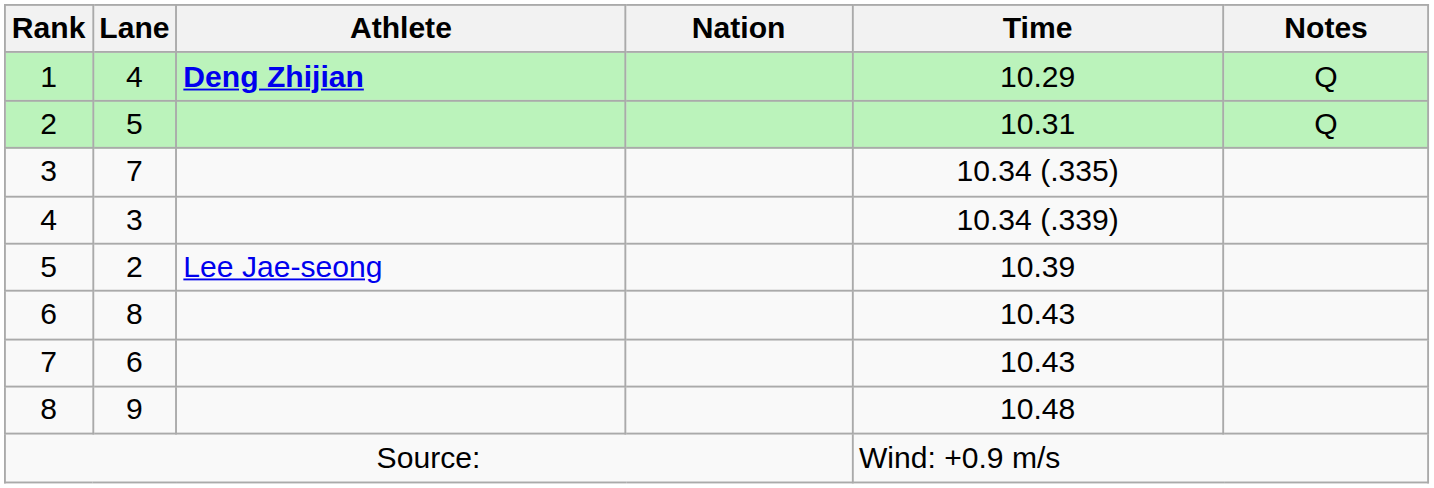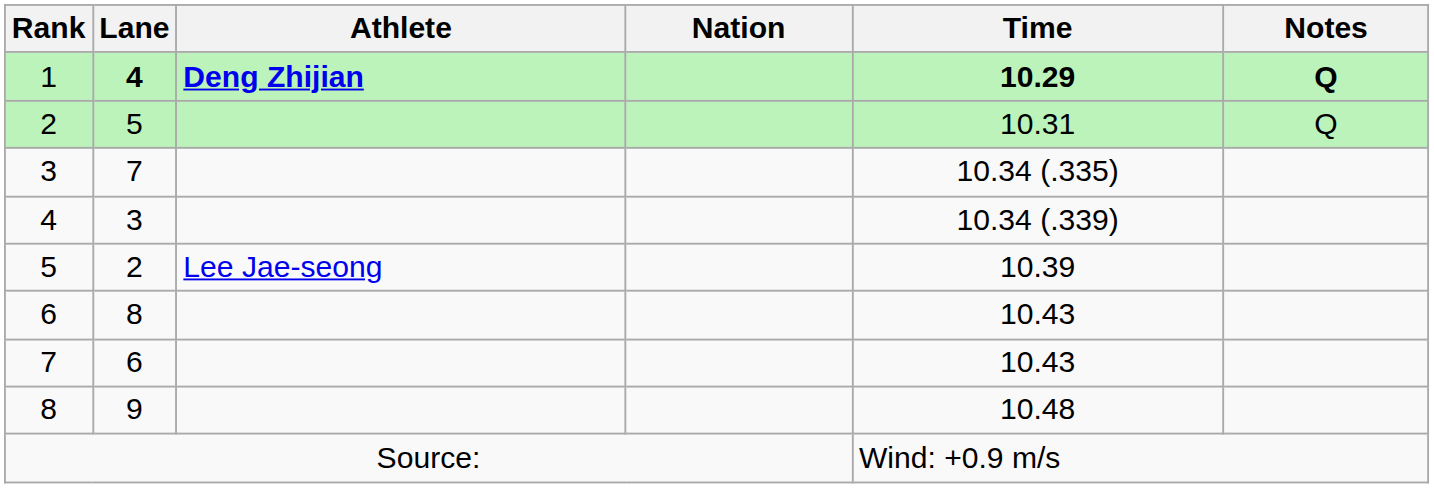(134, 76) normal -> (134, 76) bold
(1038, 76) normal -> (1038, 76) bold
(1326, 76) normal -> (1326, 76) bold
